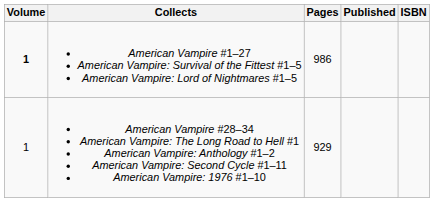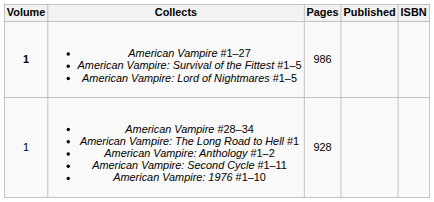(323, 147) 929 -> (323, 147) 928
